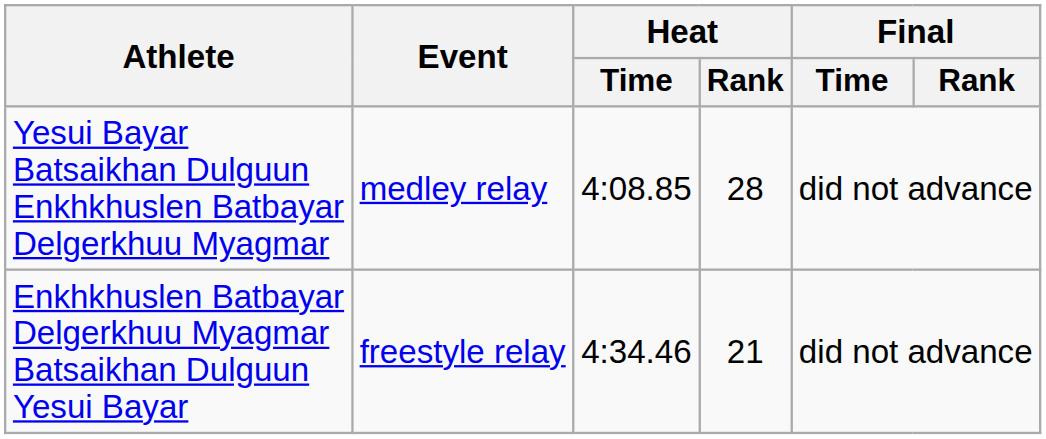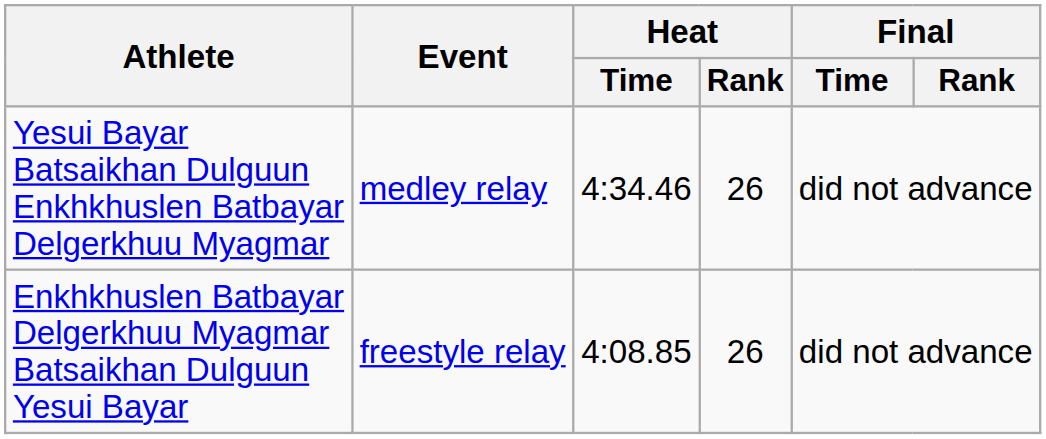(636, 189) 4:08.85 -> (636, 189) 4:34.46
(745, 189) 28 -> (745, 189) 26
(636, 351) 4:34.46 -> (636, 351) 4:08.85
(745, 351) 21 -> (745, 351) 26
